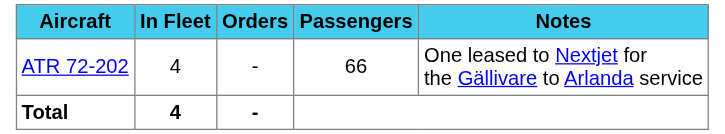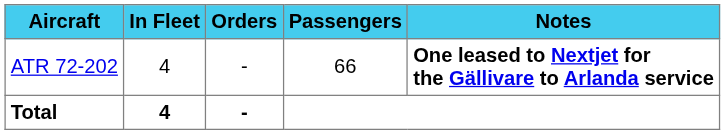(564, 66) normal -> (564, 66) bold
